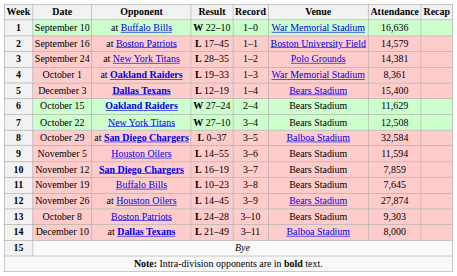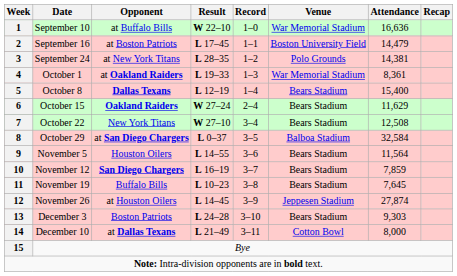(395, 43) 14,579 -> (395, 43) 14,479
(62, 91) December 3 -> (62, 91) October 8
(395, 153) 11,594 -> (395, 153) 11,564
(318, 201) Bears Stadium -> (318, 201) Jeppesen Stadium
(62, 216) October 8 -> (62, 216) December 3
(318, 232) Balboa Stadium -> (318, 232) Cotton Bowl
